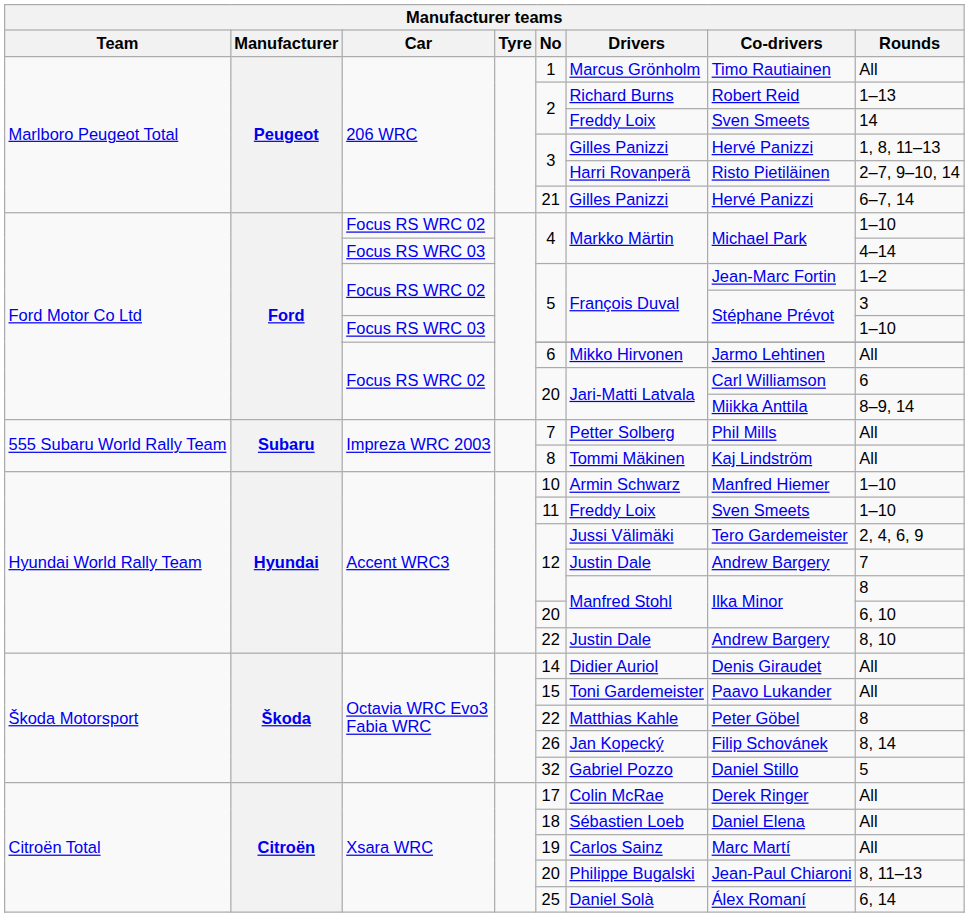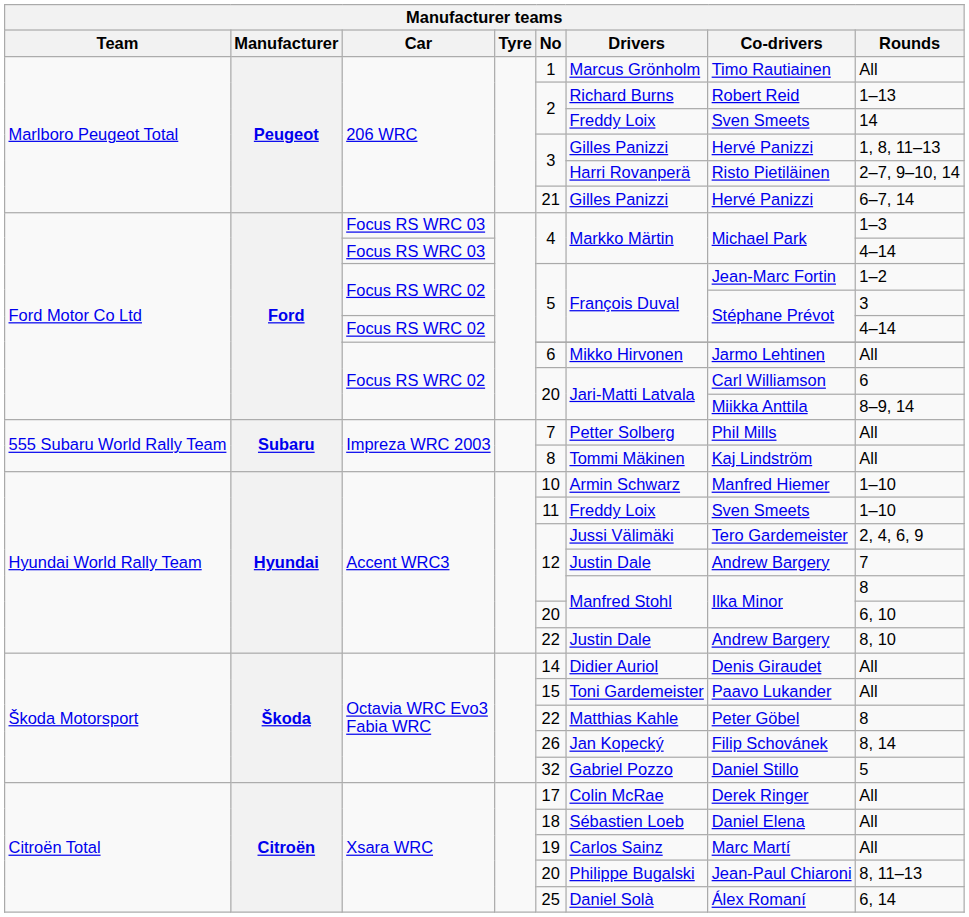(416, 225) Focus RS WRC 02 -> (416, 225) Focus RS WRC 03
(878, 225) 1–10 -> (873, 225) 1–3
(416, 328) Focus RS WRC 03 -> (416, 328) Focus RS WRC 02
(878, 328) 1–10 -> (878, 328) 4–14
